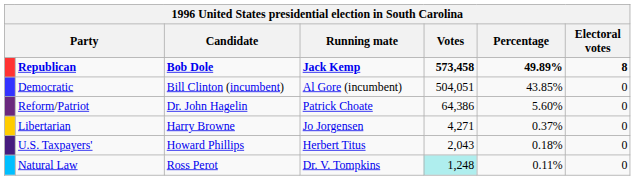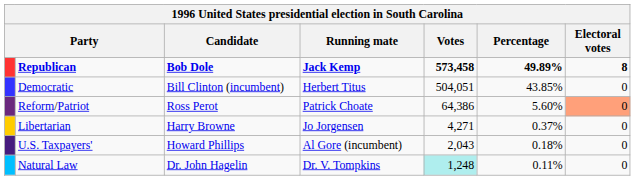(352, 87) Al Gore (incumbent) -> (334, 87) Herbert Titus
(207, 106) Dr. John Hagelin -> (192, 106) Ross Perot
(625, 106) no background -> (625, 106) lightsalmon background
(334, 145) Herbert Titus -> (352, 145) Al Gore (incumbent)
(192, 165) Ross Perot -> (207, 165) Dr. John Hagelin
